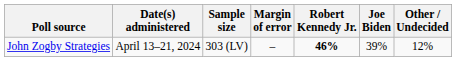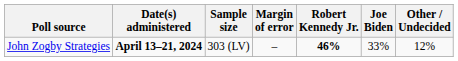(158, 46) normal -> (159, 46) bold
(376, 46) 39% -> (378, 46) 33%
